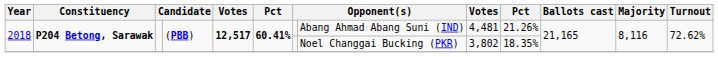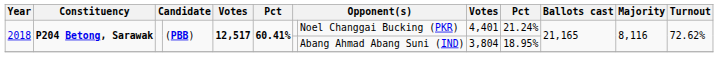(382, 28) Abang Ahmad Abang Suni (IND) -> (379, 28) Noel Changgai Bucking (PKR)
(484, 28) 4,481 -> (484, 28) 4,401
(521, 28) 21.26% -> (521, 28) 21.24%
(379, 44) Noel Changgai Bucking (PKR) -> (382, 44) Abang Ahmad Abang Suni (IND)
(484, 44) 3,802 -> (484, 44) 3,804
(521, 44) 18.35% -> (521, 44) 18.95%
